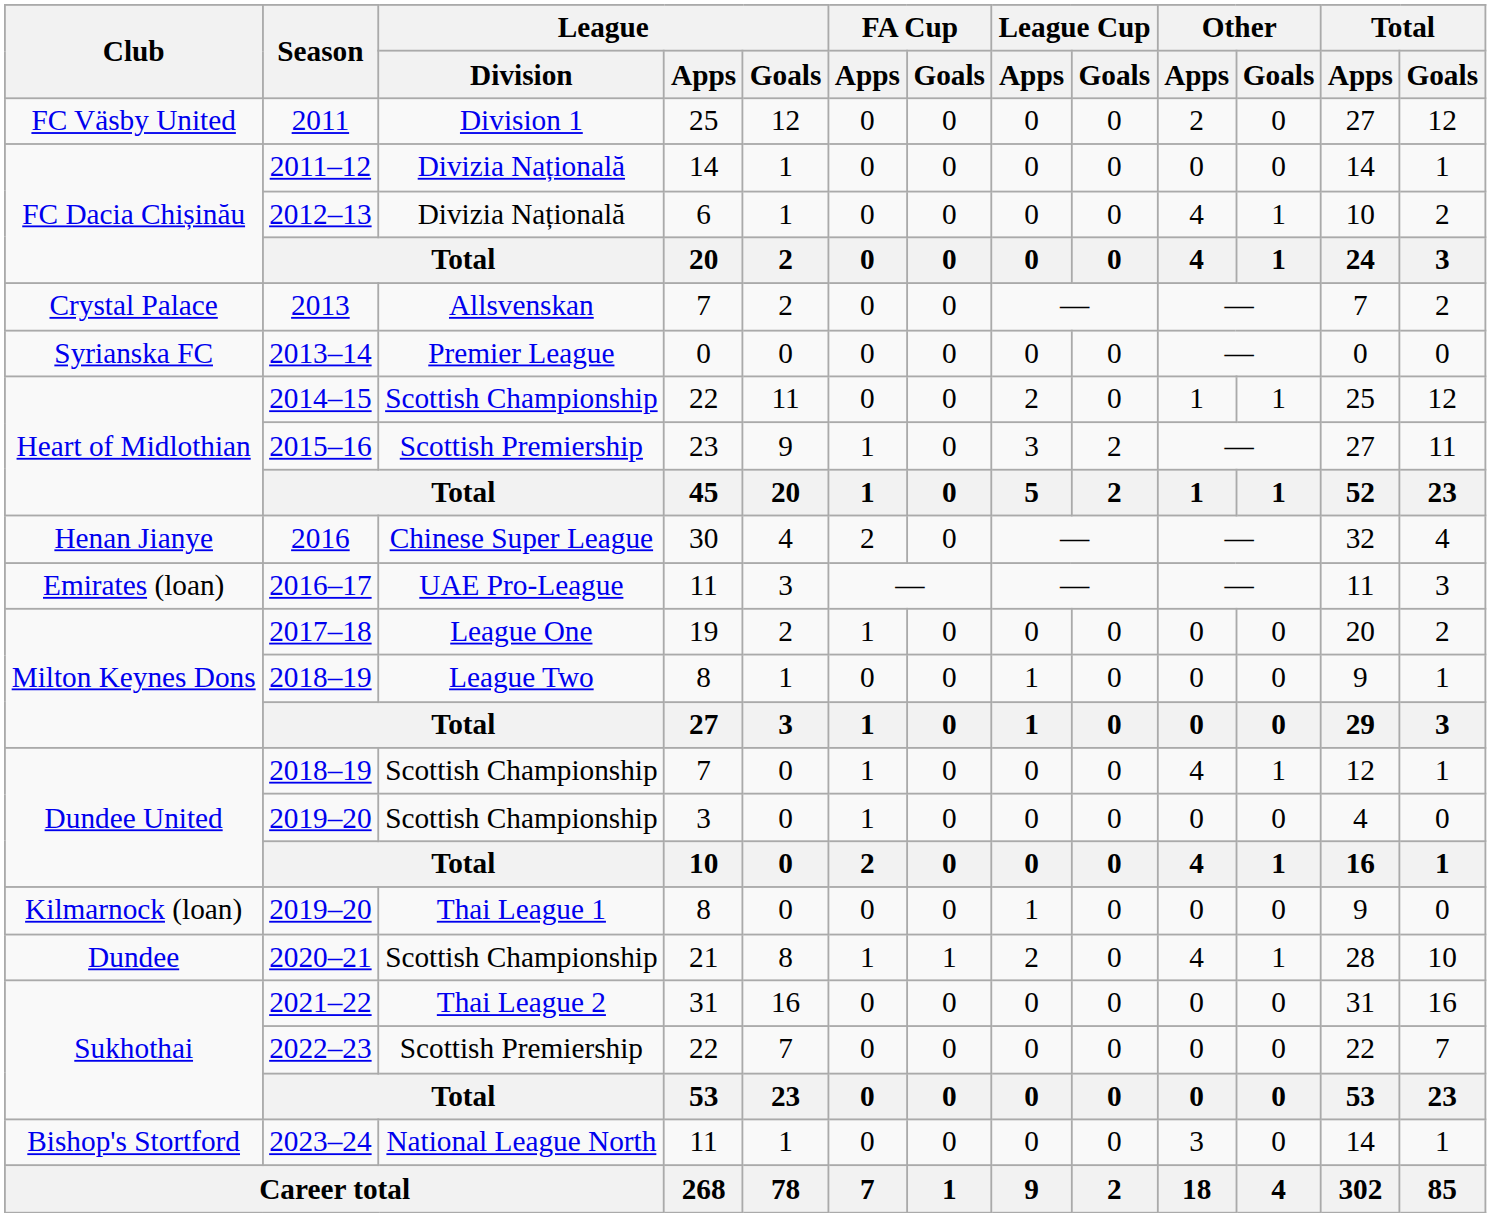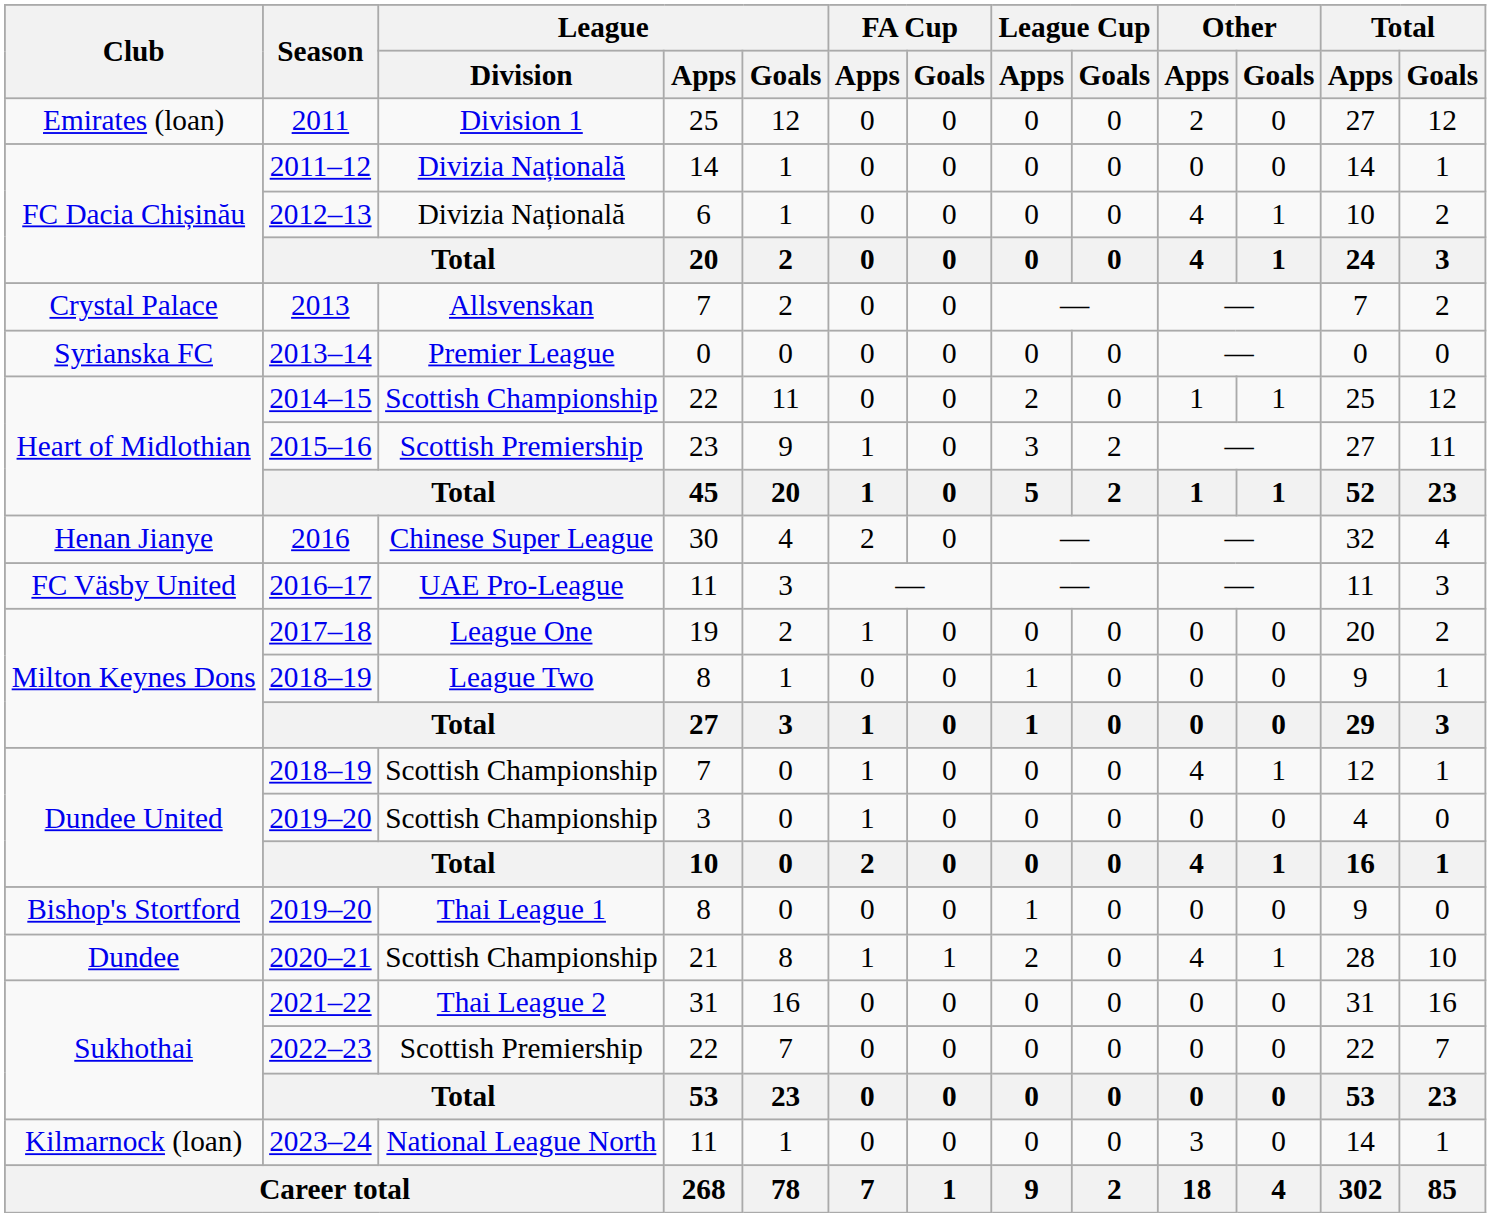(134, 120) FC Väsby United -> (134, 120) Emirates (loan)
(134, 584) Emirates (loan) -> (134, 584) FC Väsby United
(134, 910) Kilmarnock (loan) -> (134, 910) Bishop's Stortford
(134, 1142) Bishop's Stortford -> (134, 1142) Kilmarnock (loan)
